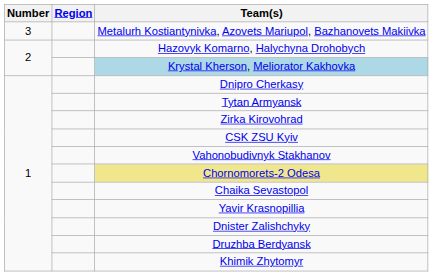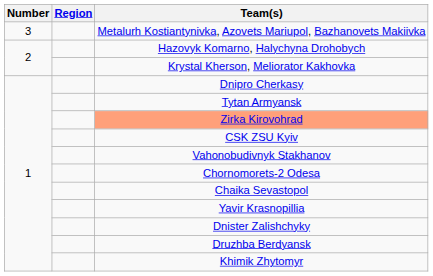(262, 66) lightblue background -> (262, 66) no background
(262, 119) no background -> (262, 119) lightsalmon background
(262, 173) khaki background -> (262, 173) no background
